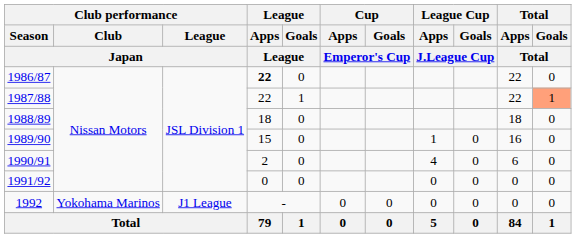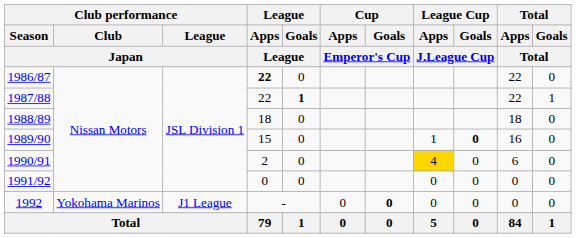(301, 98) normal -> (301, 98) bold
(552, 98) lightsalmon background -> (552, 98) no background
(476, 139) normal -> (476, 139) bold
(434, 160) no background -> (434, 160) gold background
(389, 202) normal -> (389, 202) bold
